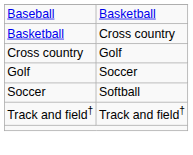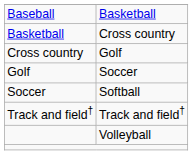+ row: (125, 134)
